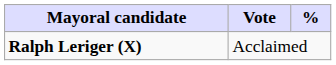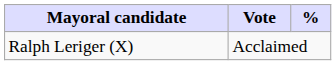(75, 45) bold -> (71, 45) normal
